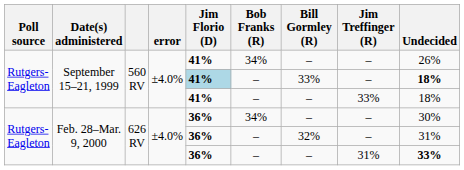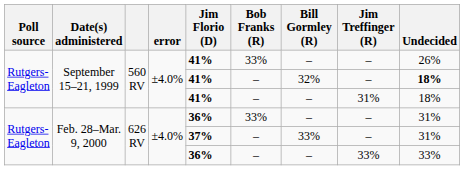(256, 60) 34% -> (256, 60) 33%
(201, 79) lightblue background -> (201, 79) no background
(309, 79) 33% -> (309, 79) 32%
(368, 98) 33% -> (368, 98) 31%
(256, 117) 34% -> (256, 117) 33%
(430, 117) 30% -> (430, 117) 31%
(201, 136) 36% -> (201, 136) 37%
(309, 136) 32% -> (309, 136) 33%
(368, 155) 31% -> (368, 155) 33%
(430, 155) bold -> (430, 155) normal
